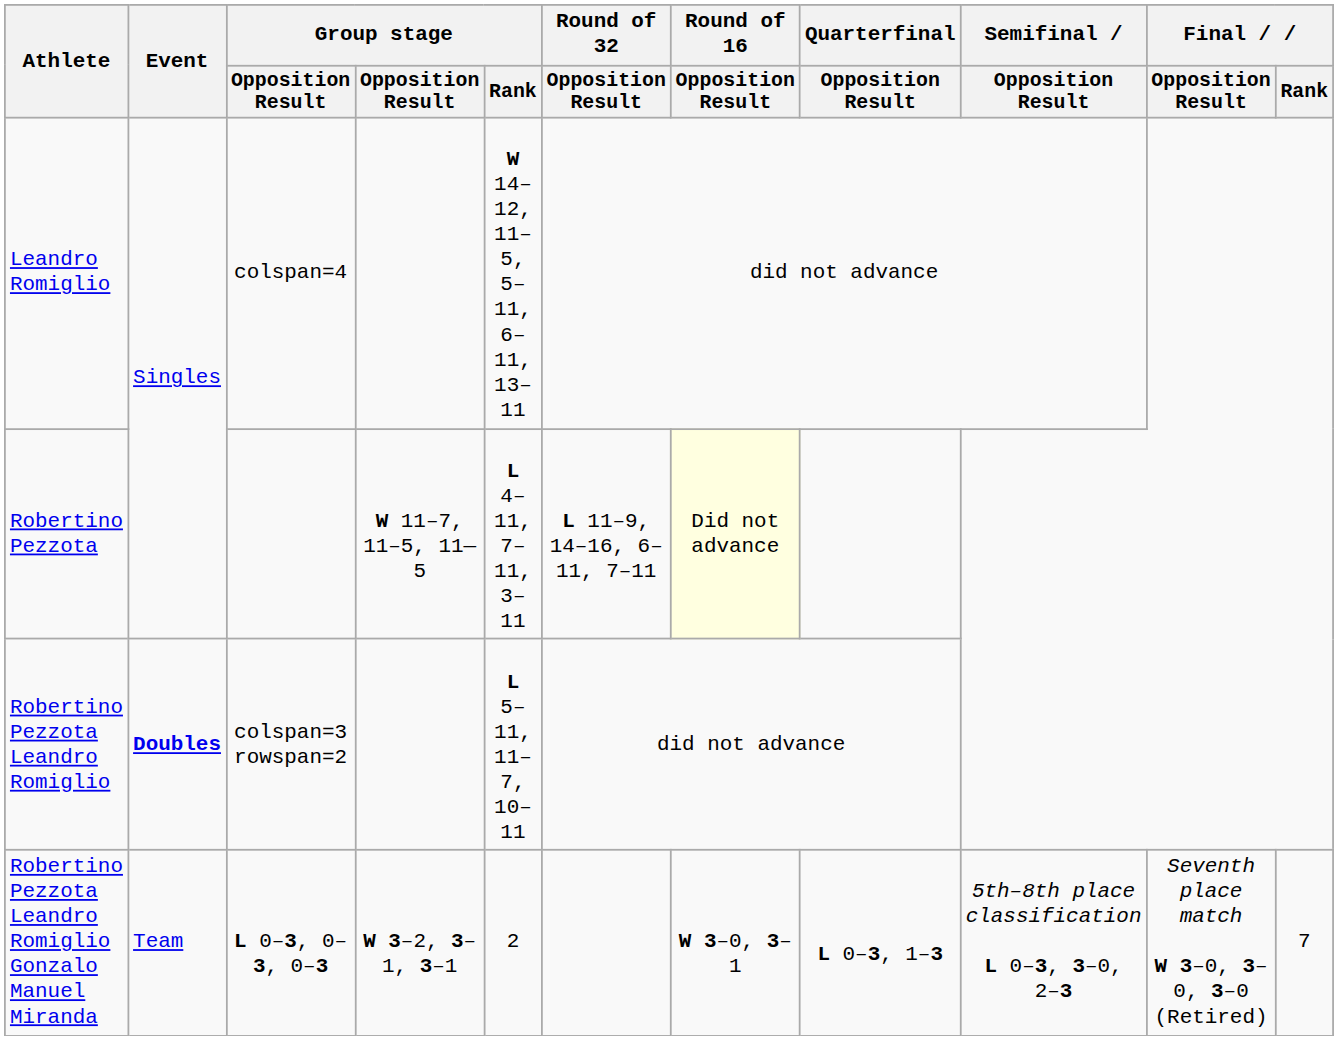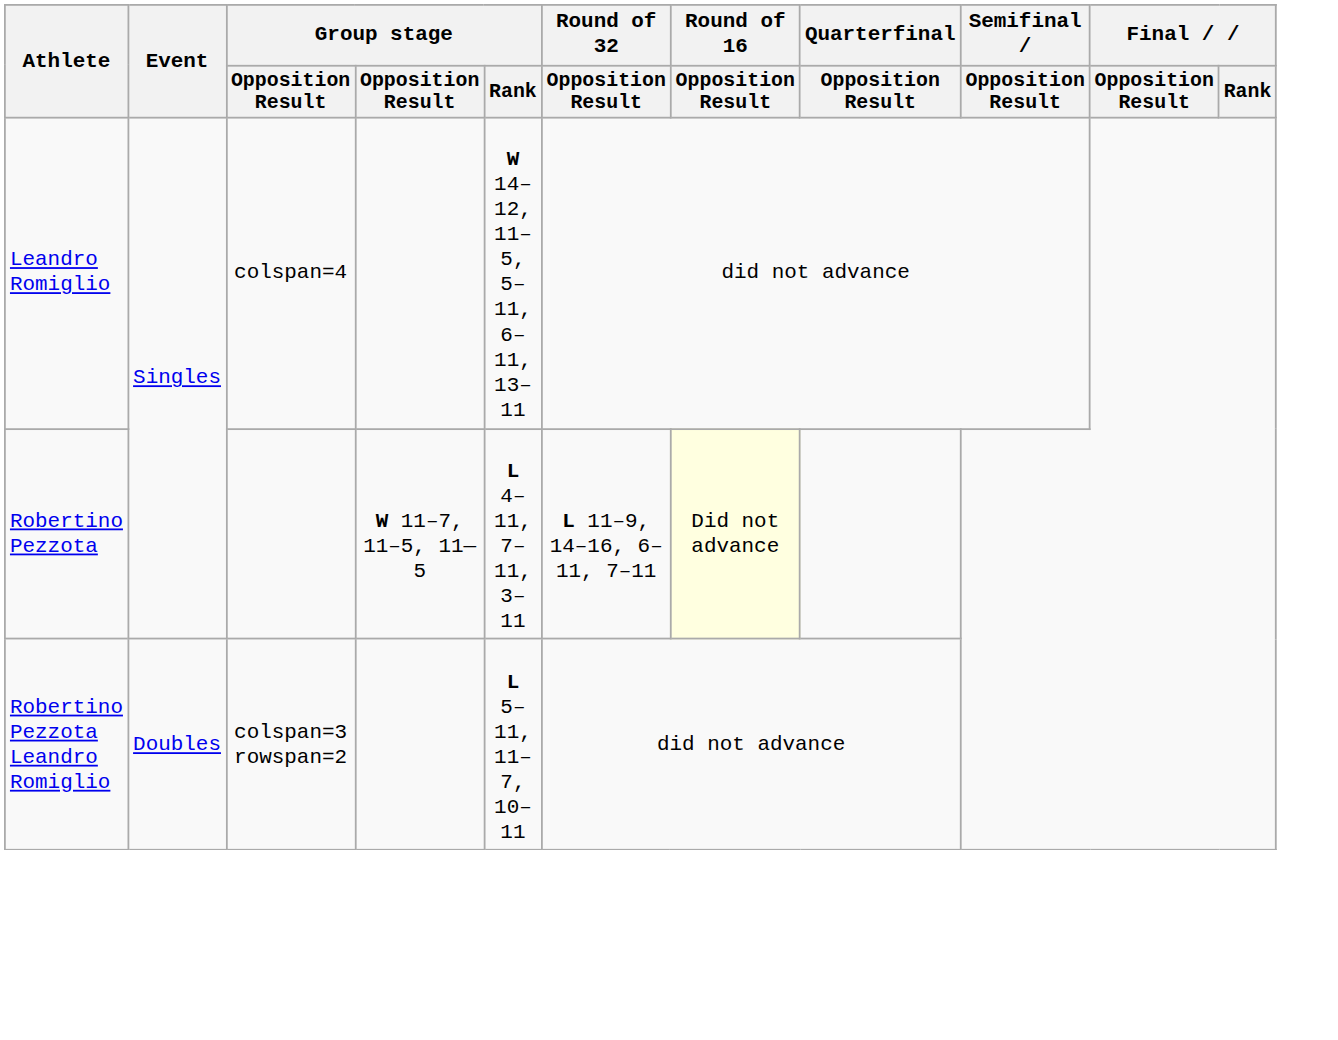(177, 744) bold -> (177, 744) normal
- row: (66, 942)
